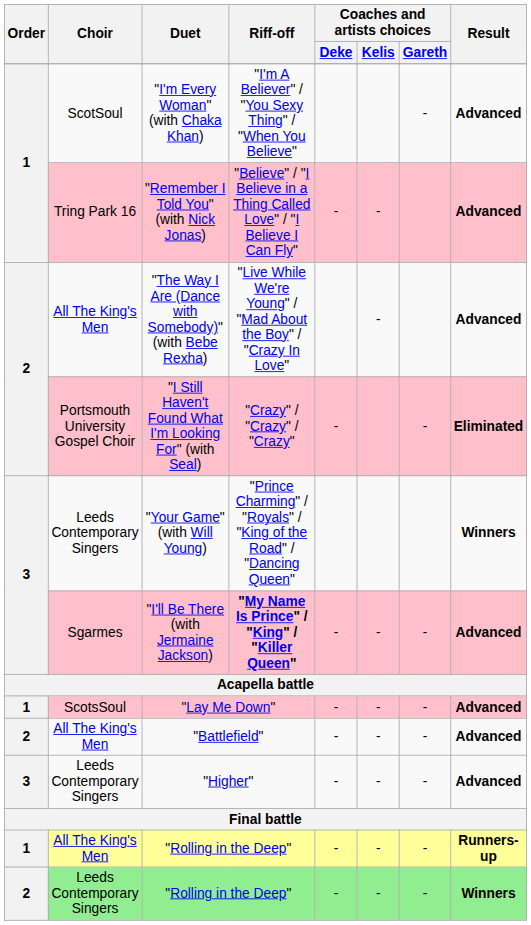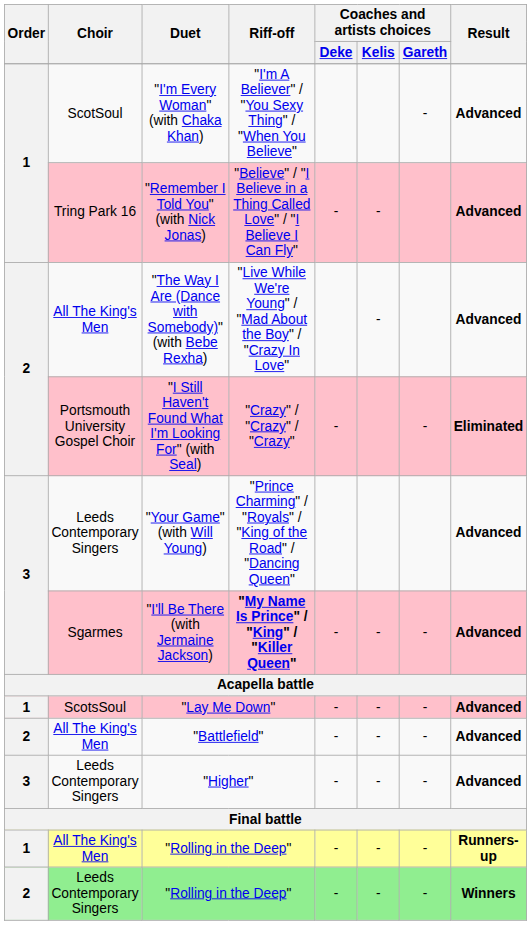(488, 533) Winners -> (488, 533) Advanced
